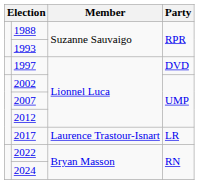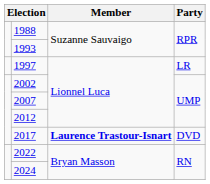(177, 65) DVD -> (183, 65) LR
(105, 135) normal -> (111, 135) bold
(172, 135) LR -> (188, 135) DVD
